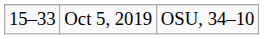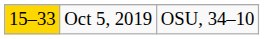(32, 19) no background -> (32, 19) gold background
